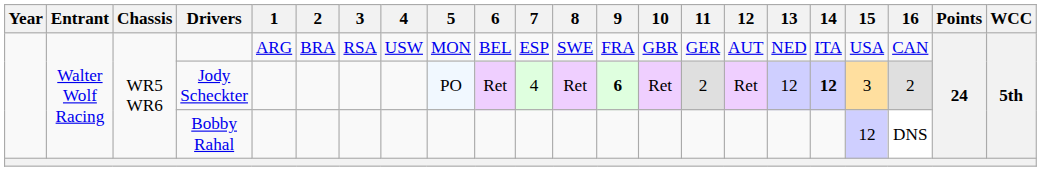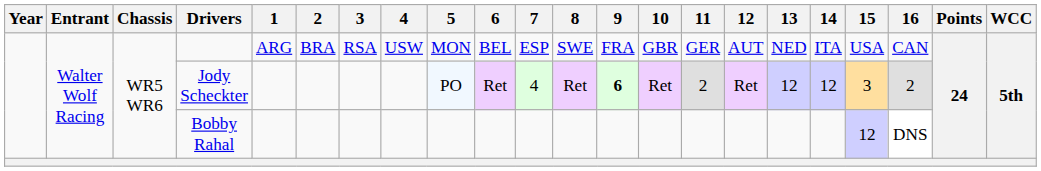(828, 85) bold -> (828, 85) normal
